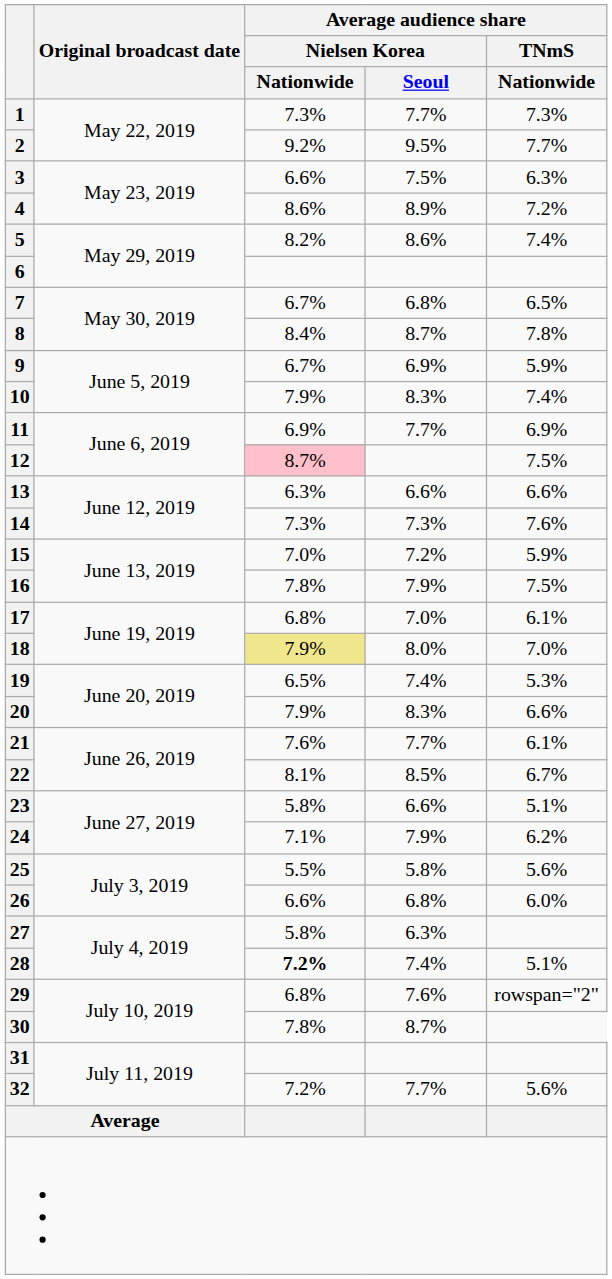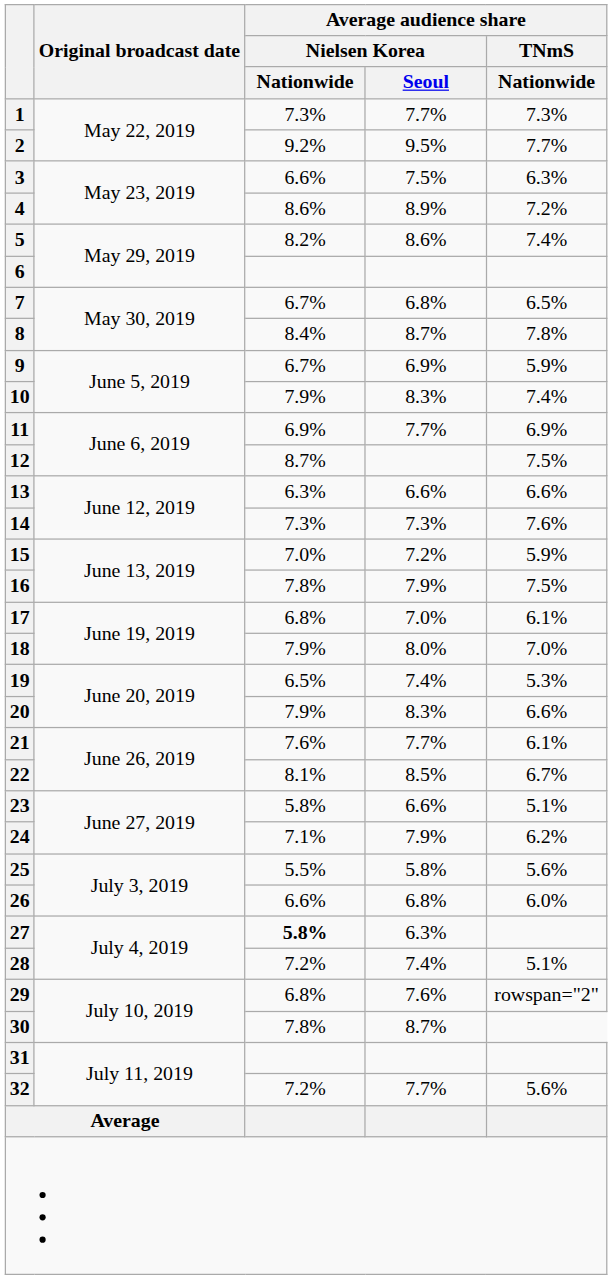(305, 460) pink background -> (305, 460) no background
(305, 648) khaki background -> (305, 648) no background
(305, 932) normal -> (305, 932) bold
(305, 963) bold -> (305, 963) normal
